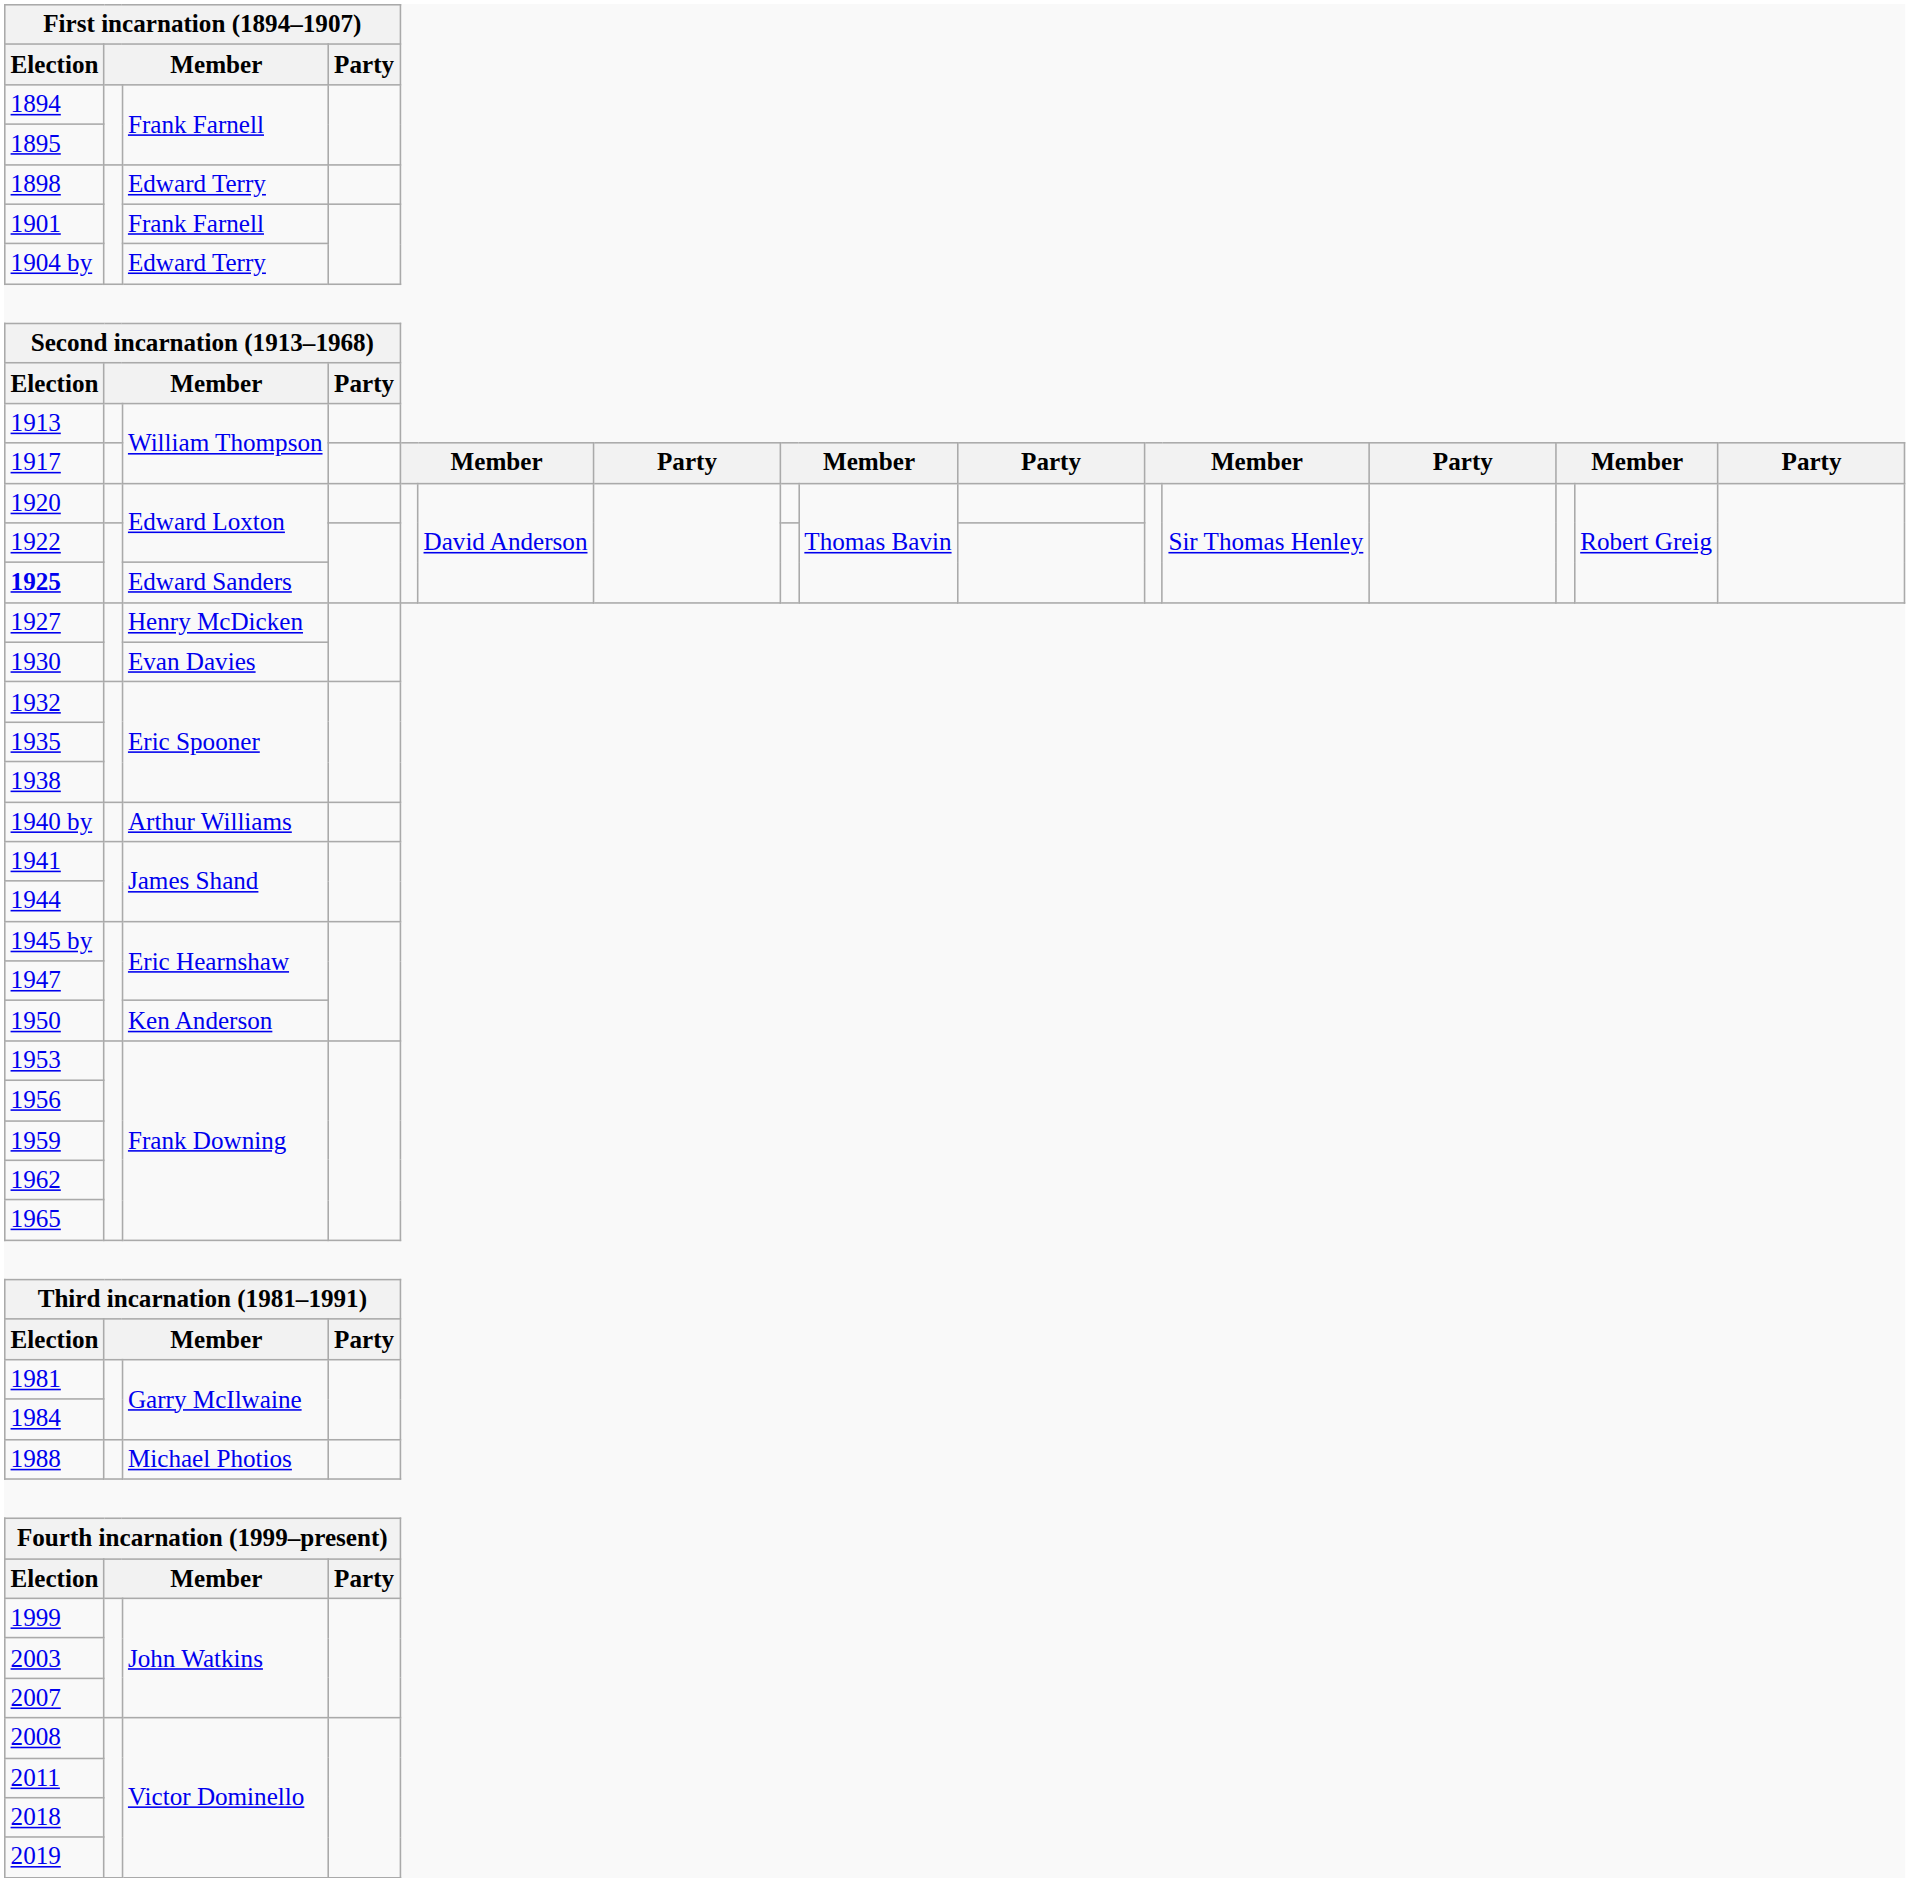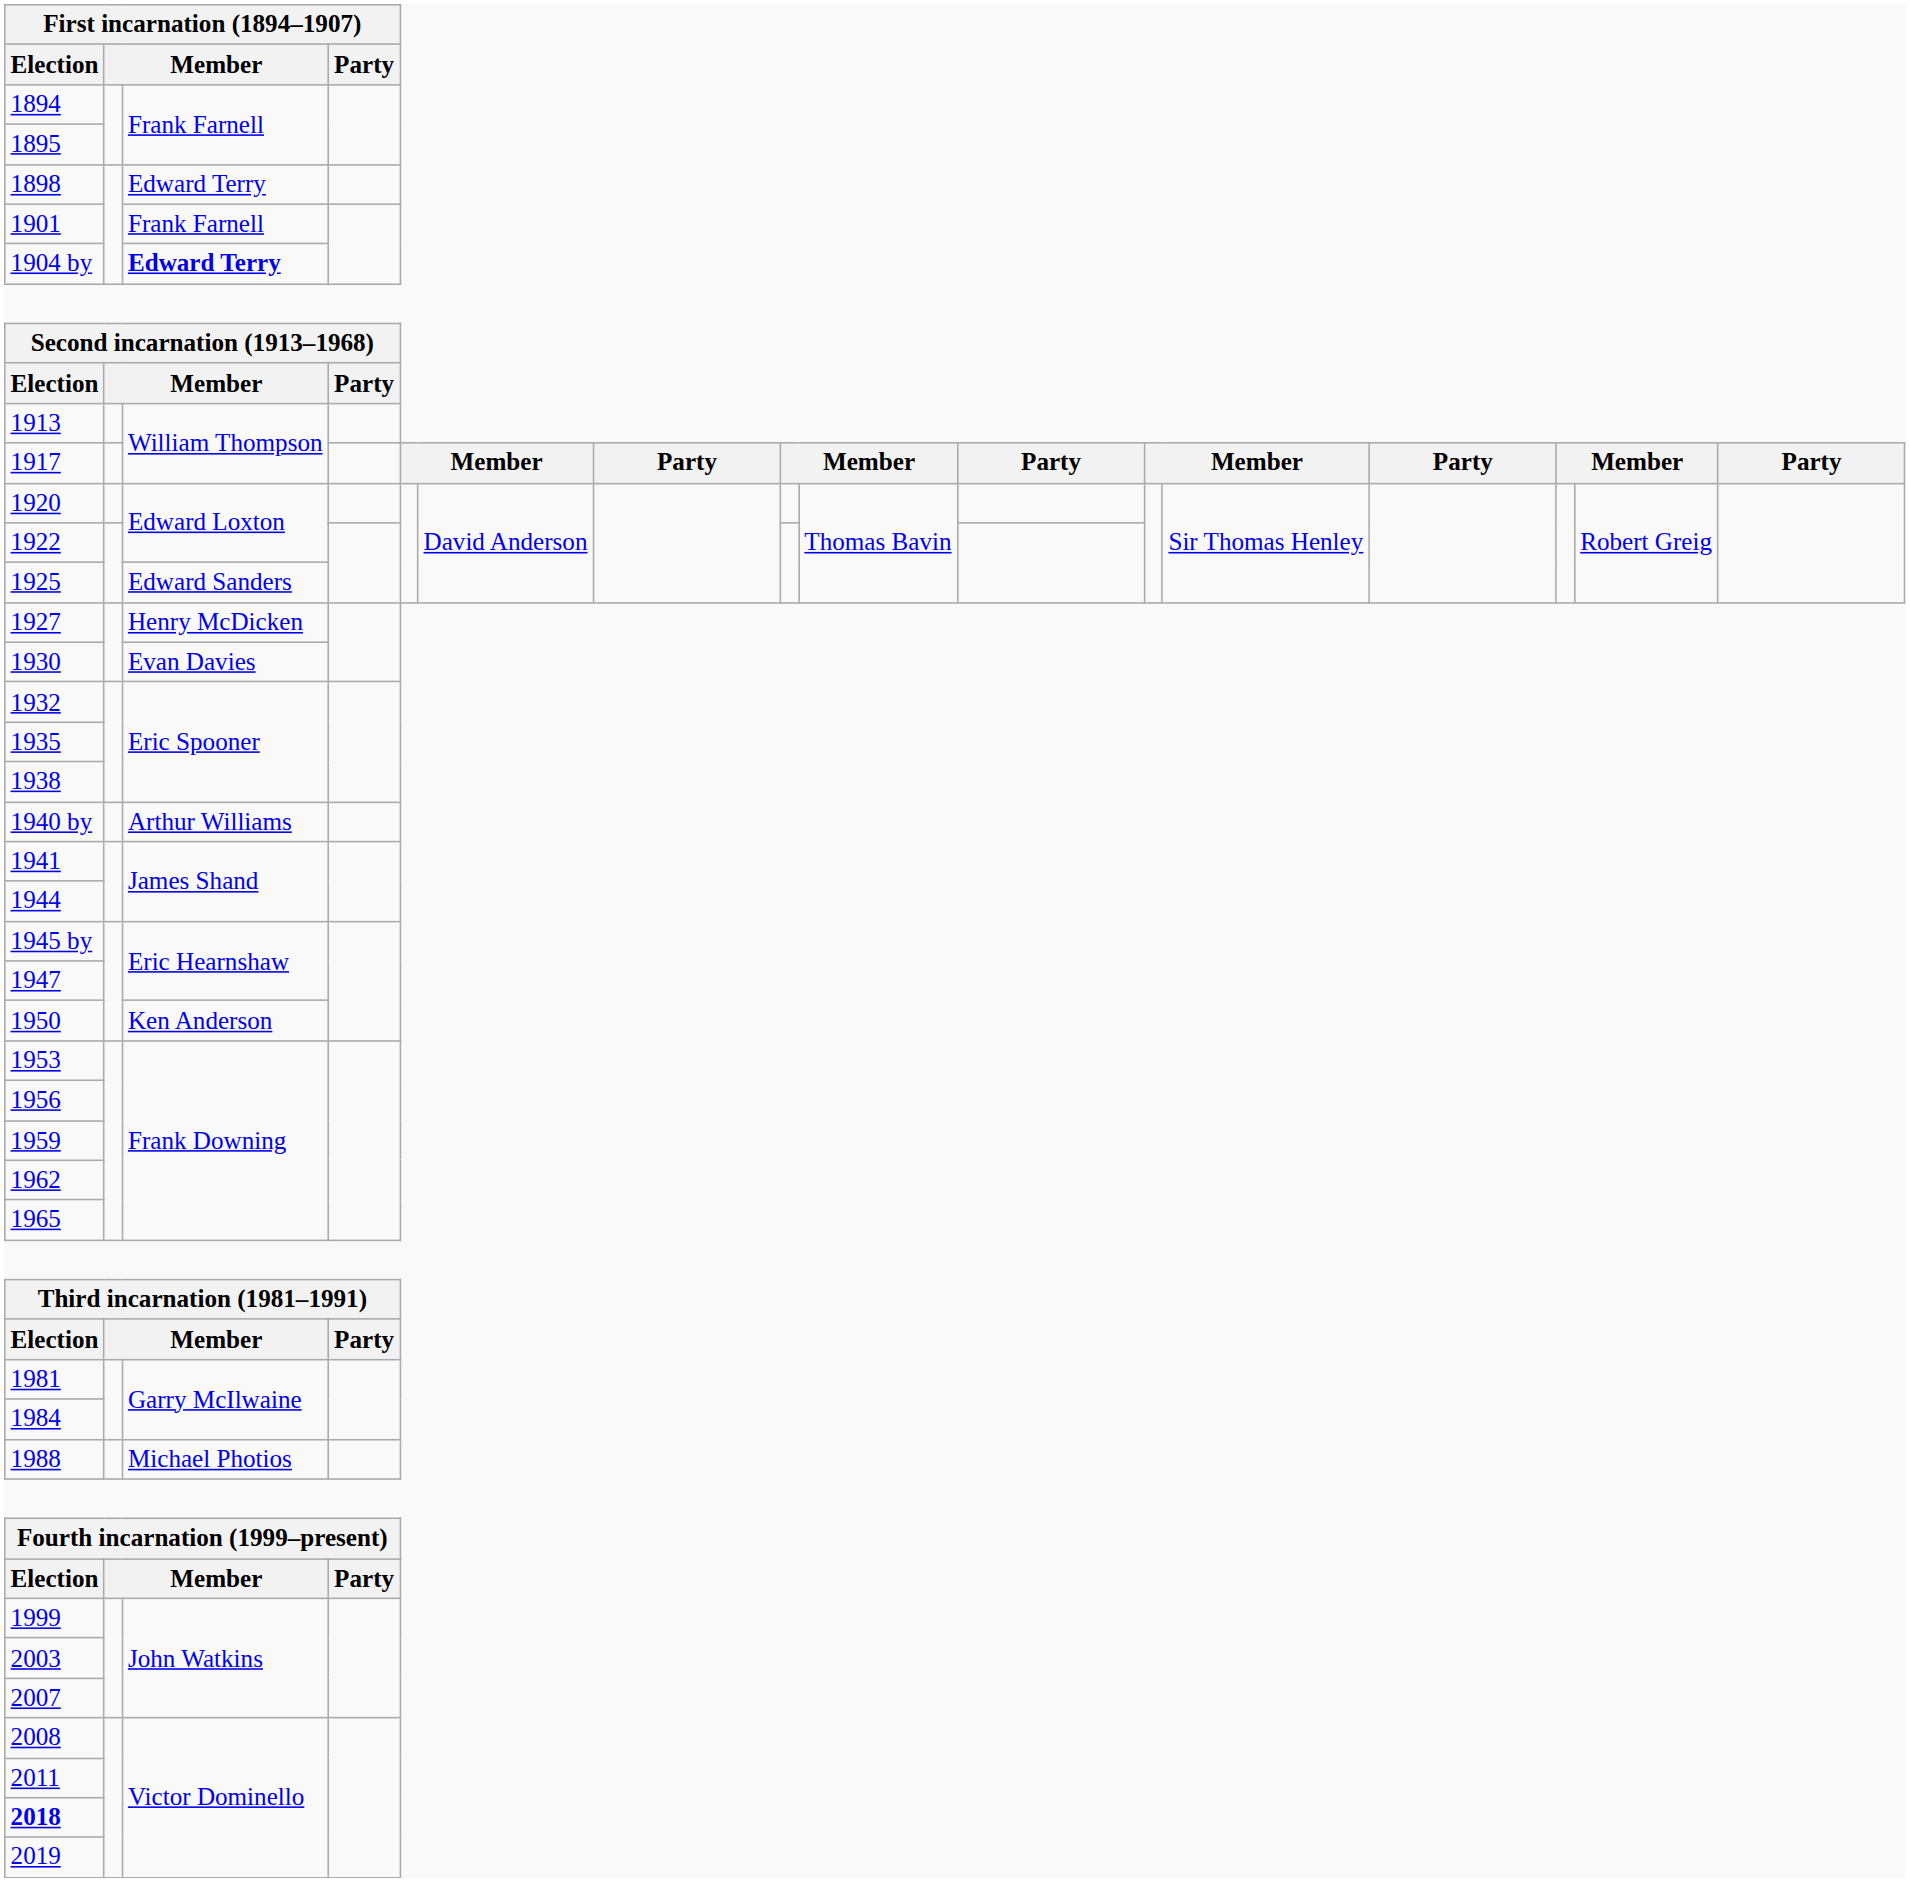(197, 263) normal -> (204, 263) bold
(36, 582) bold -> (36, 582) normal
(36, 1817) normal -> (36, 1817) bold
